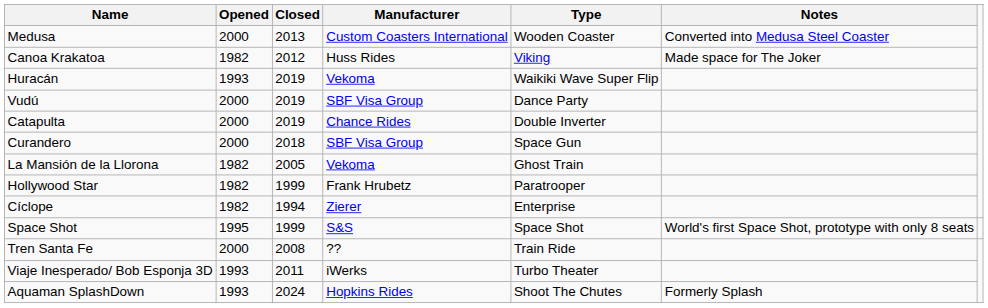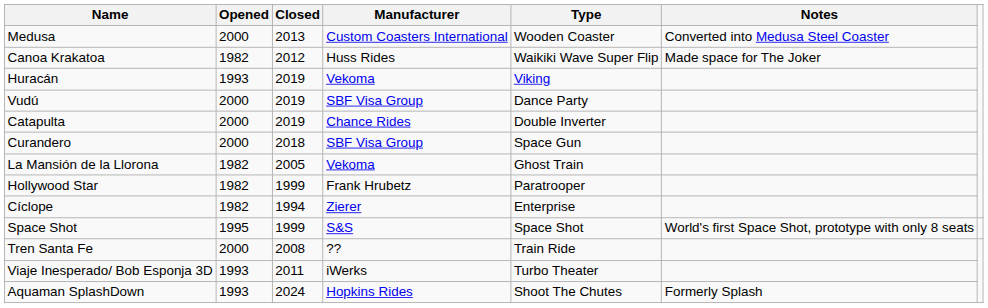(532, 57) Viking -> (586, 57) Waikiki Wave Super Flip
(586, 79) Waikiki Wave Super Flip -> (532, 79) Viking
